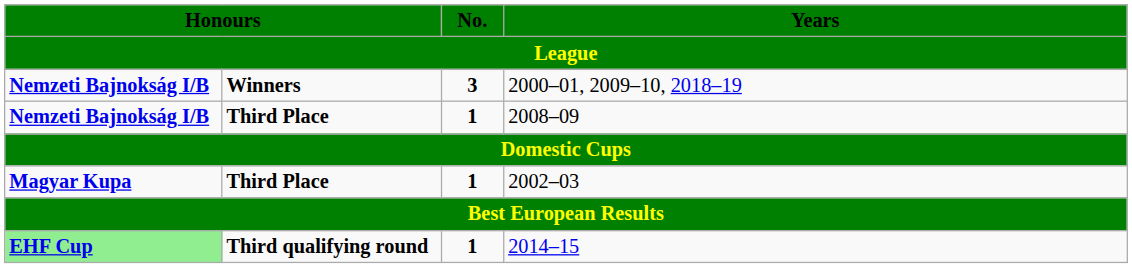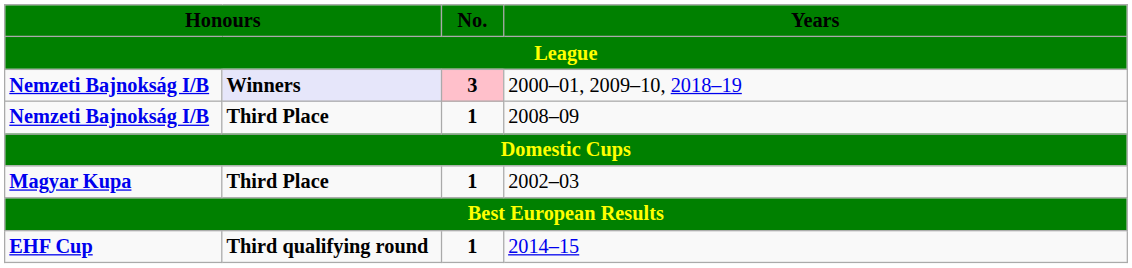(264, 85) no background -> (264, 85) lavender background
(472, 85) no background -> (472, 85) pink background
(51, 246) lightgreen background -> (51, 246) no background
